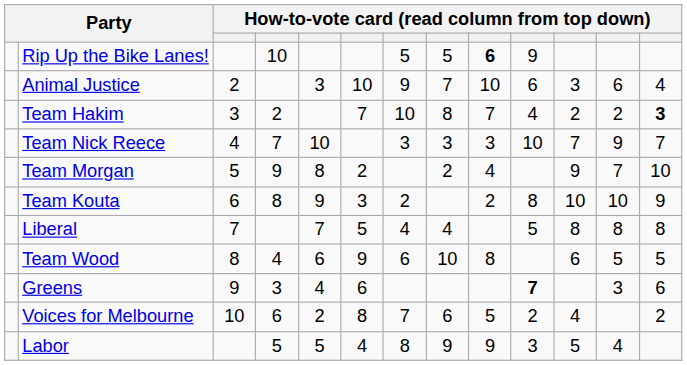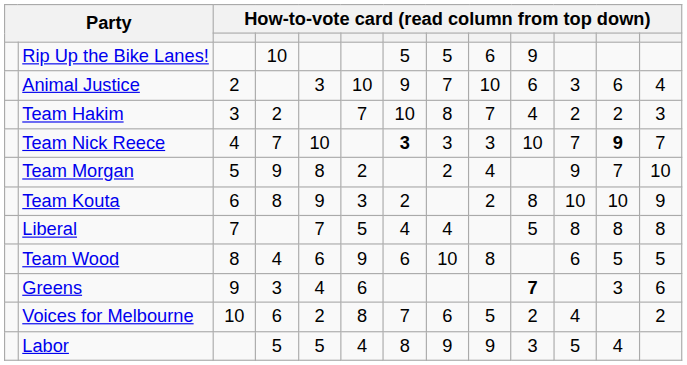(490, 56) bold -> (490, 56) normal
(660, 114) bold -> (660, 114) normal
(405, 143) normal -> (405, 143) bold
(618, 143) normal -> (618, 143) bold
